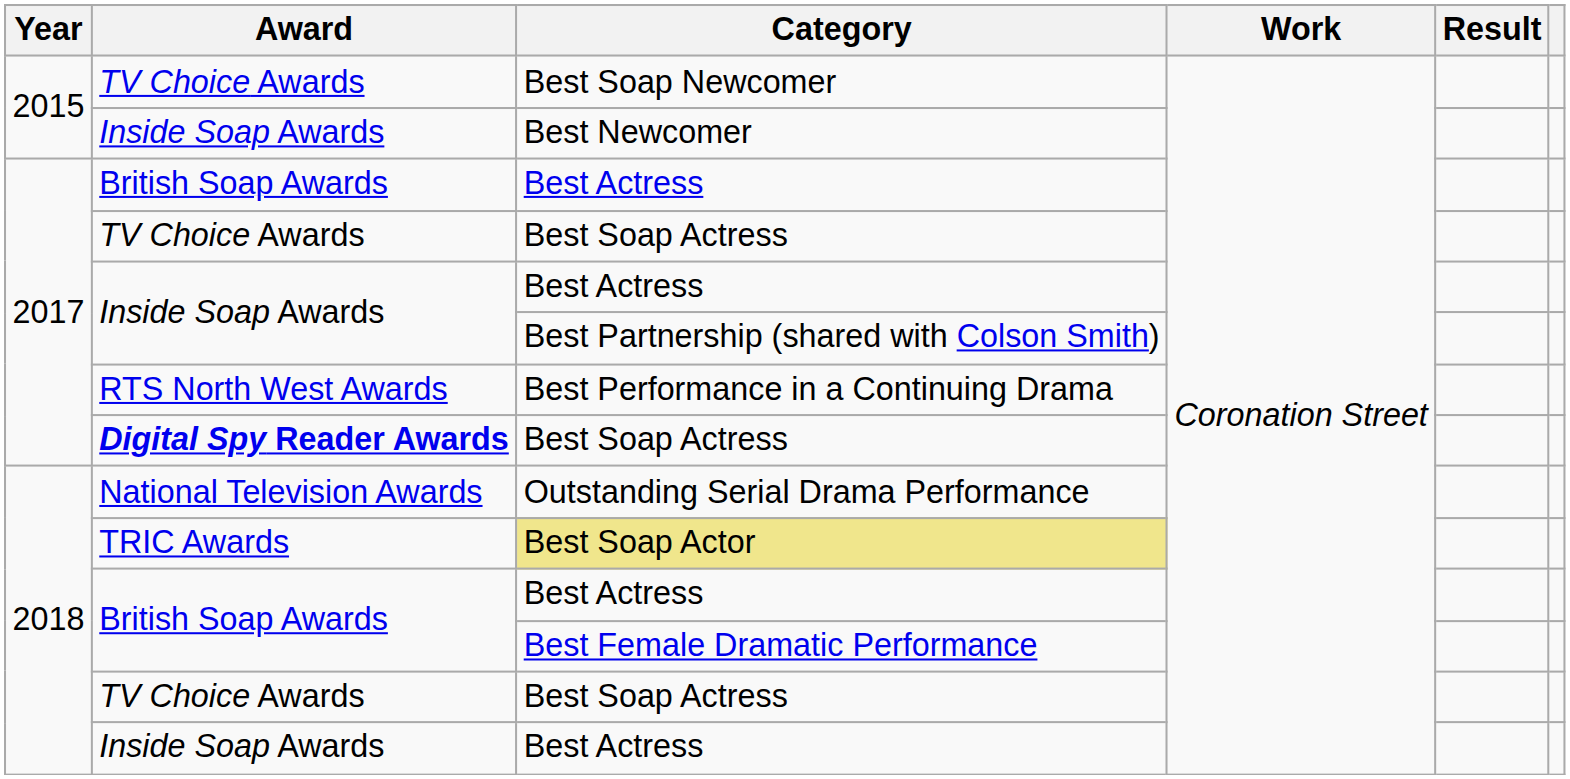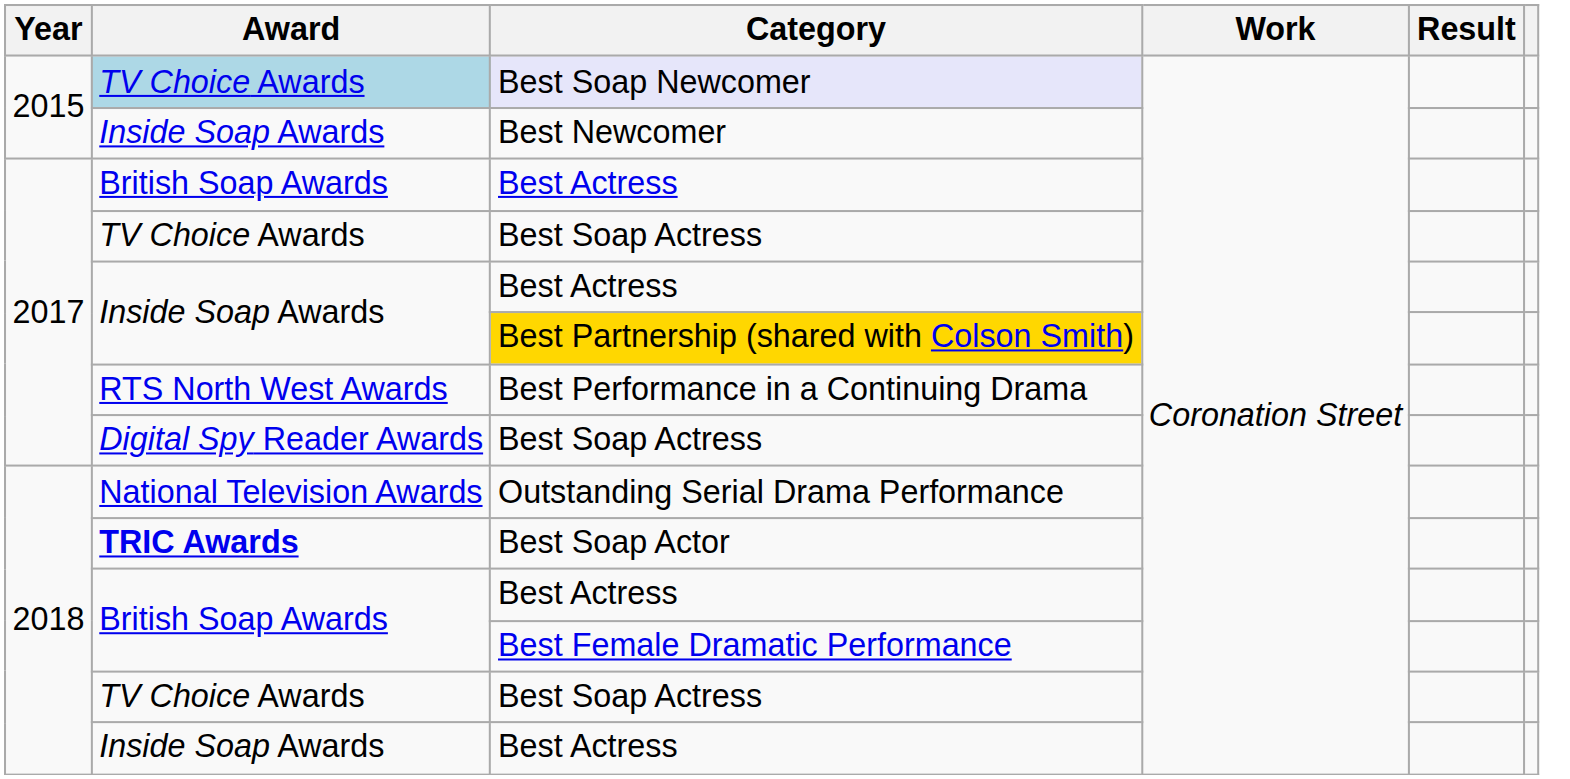(232, 81) no background -> (232, 81) lightblue background
(680, 81) no background -> (654, 81) lavender background
(842, 337) no background -> (816, 337) gold background
(304, 440) bold -> (291, 440) normal
(194, 542) normal -> (199, 542) bold
(640, 542) khaki background -> (614, 542) no background
